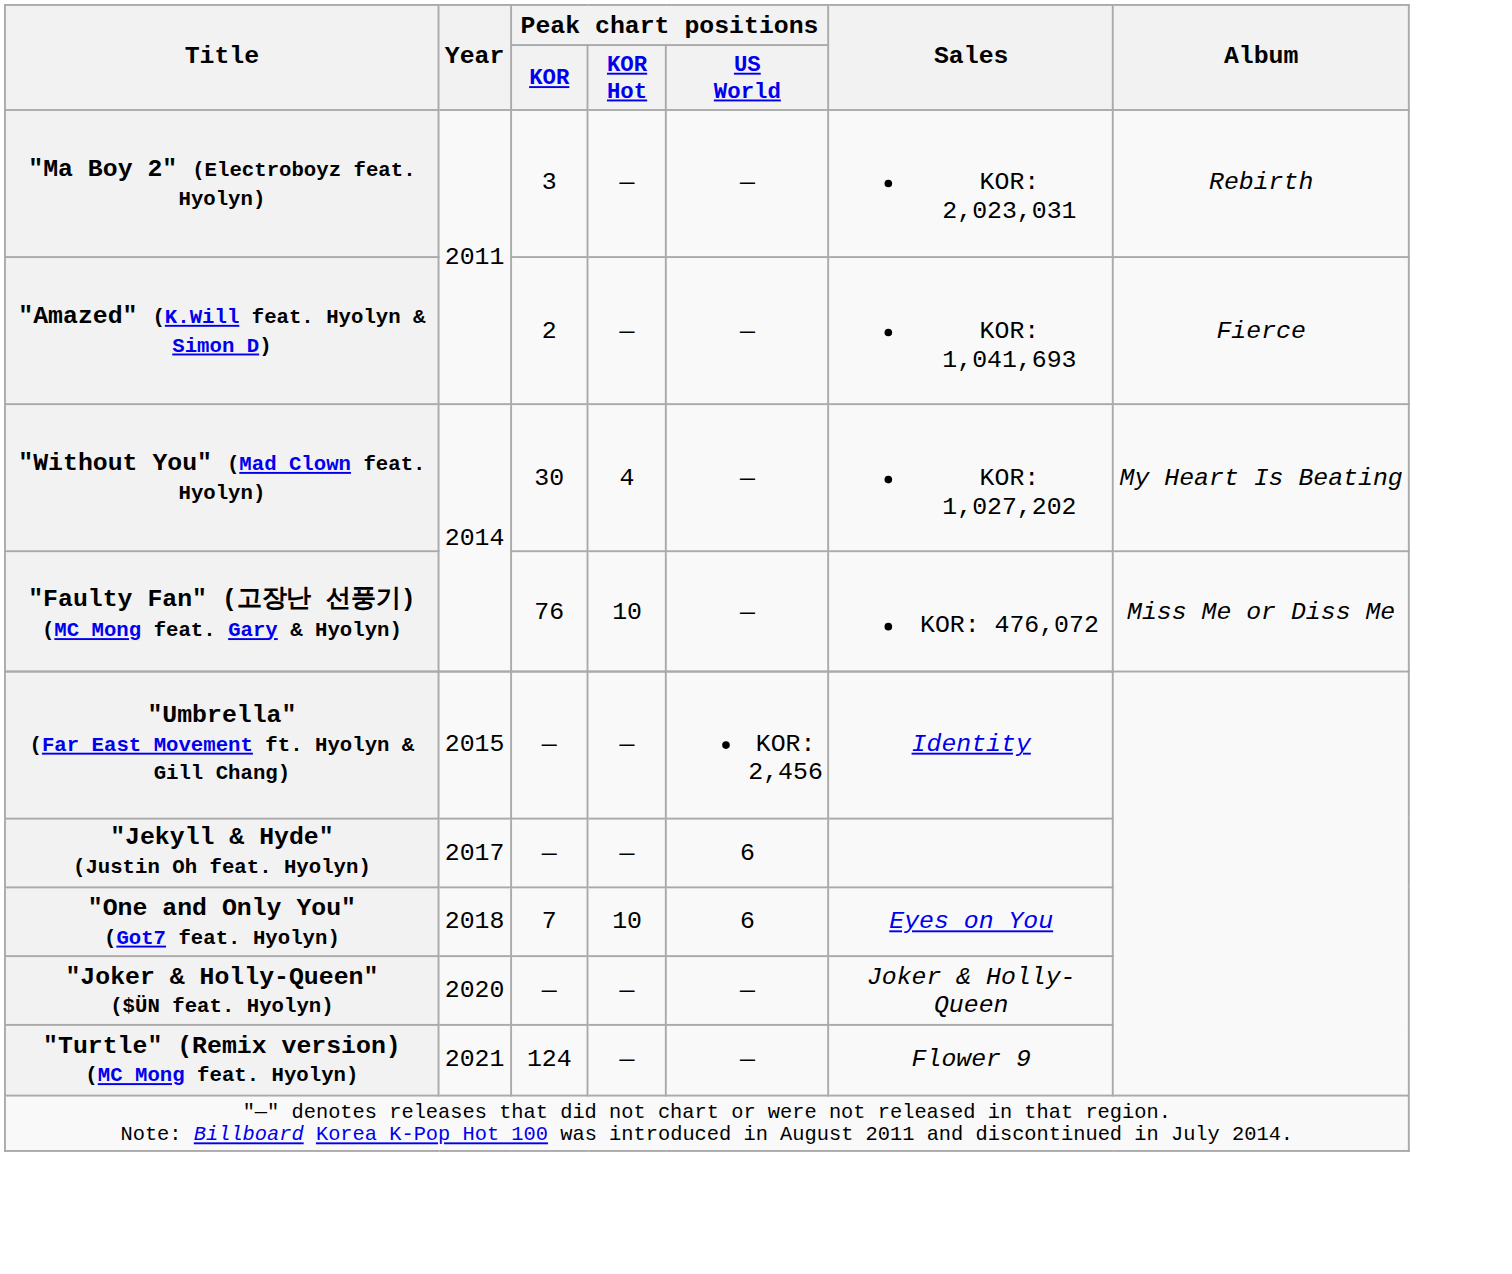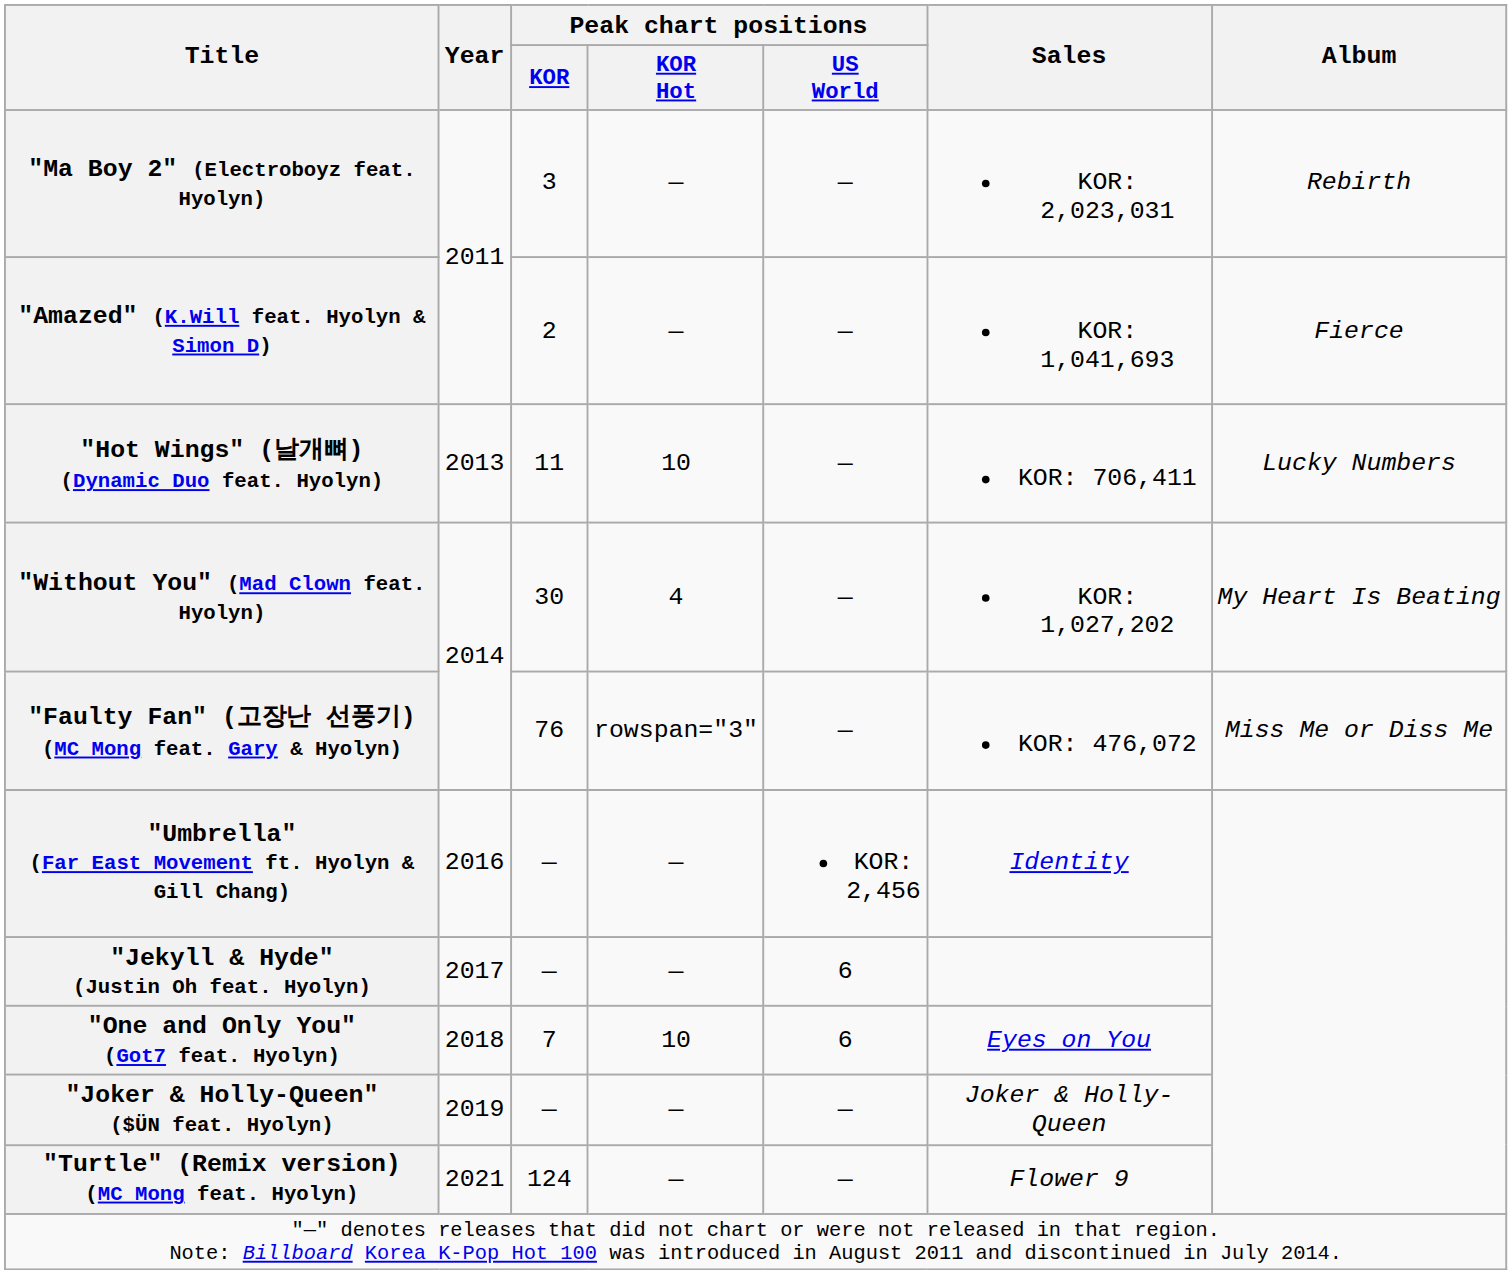+ row: (222, 465)
(627, 611) 10 -> (676, 730) rowspan="3"
(475, 744) 2015 -> (475, 863) 2016
(475, 991) 2020 -> (475, 1110) 2019
